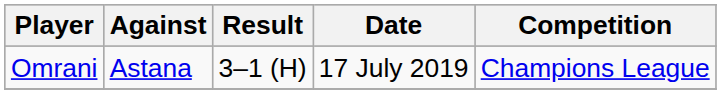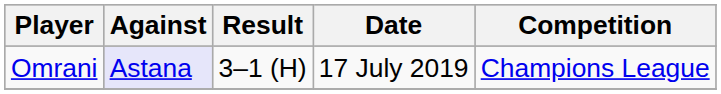(151, 67) no background -> (151, 67) lavender background
